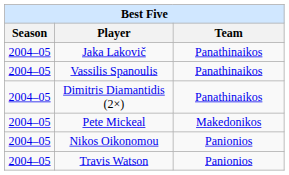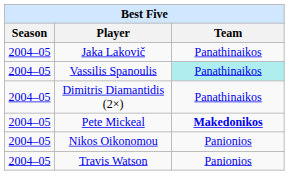(229, 71) no background -> (228, 71) paleturquoise background
(229, 122) normal -> (228, 122) bold
